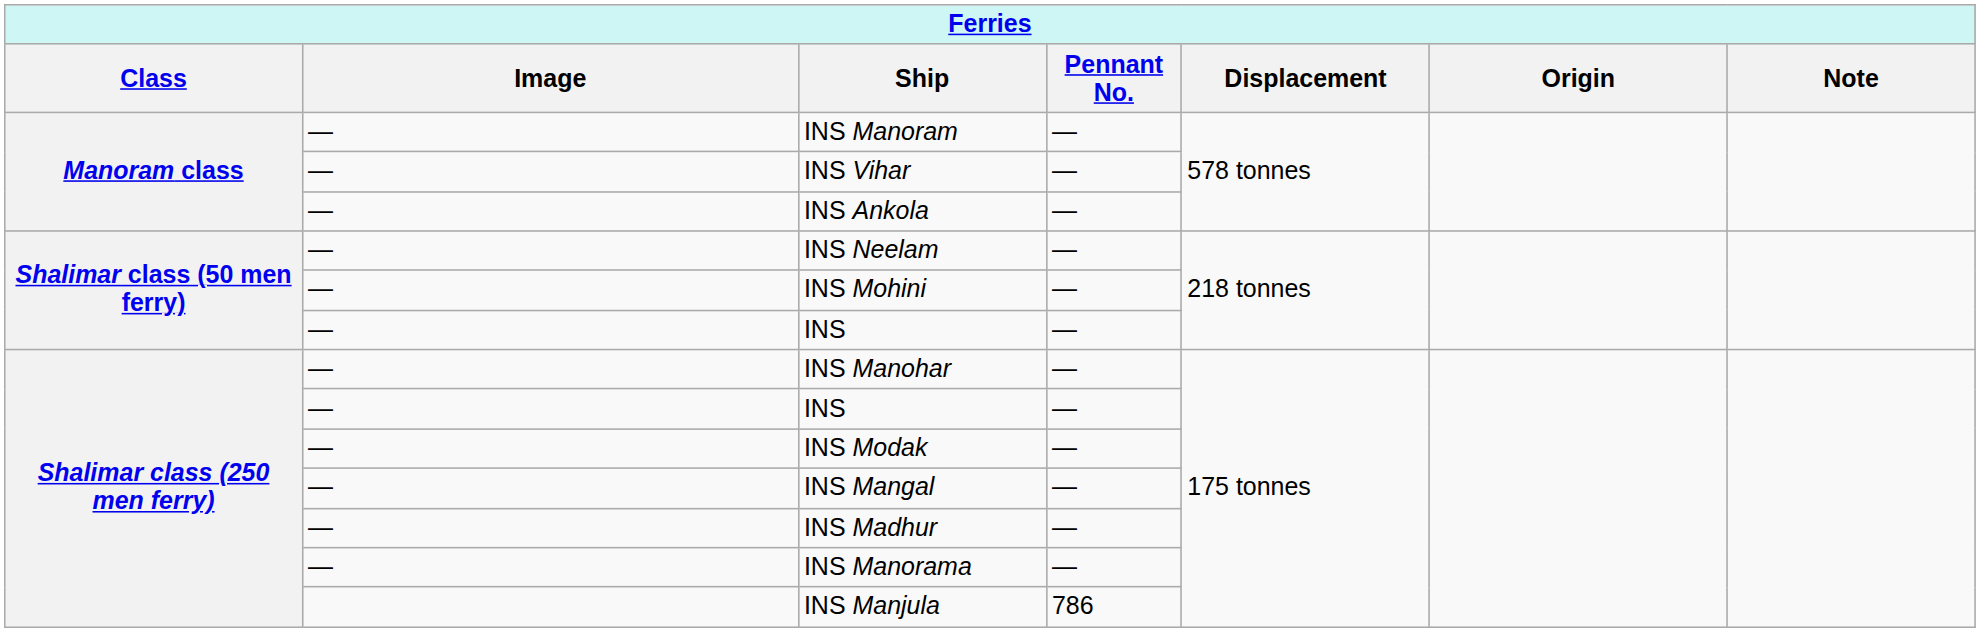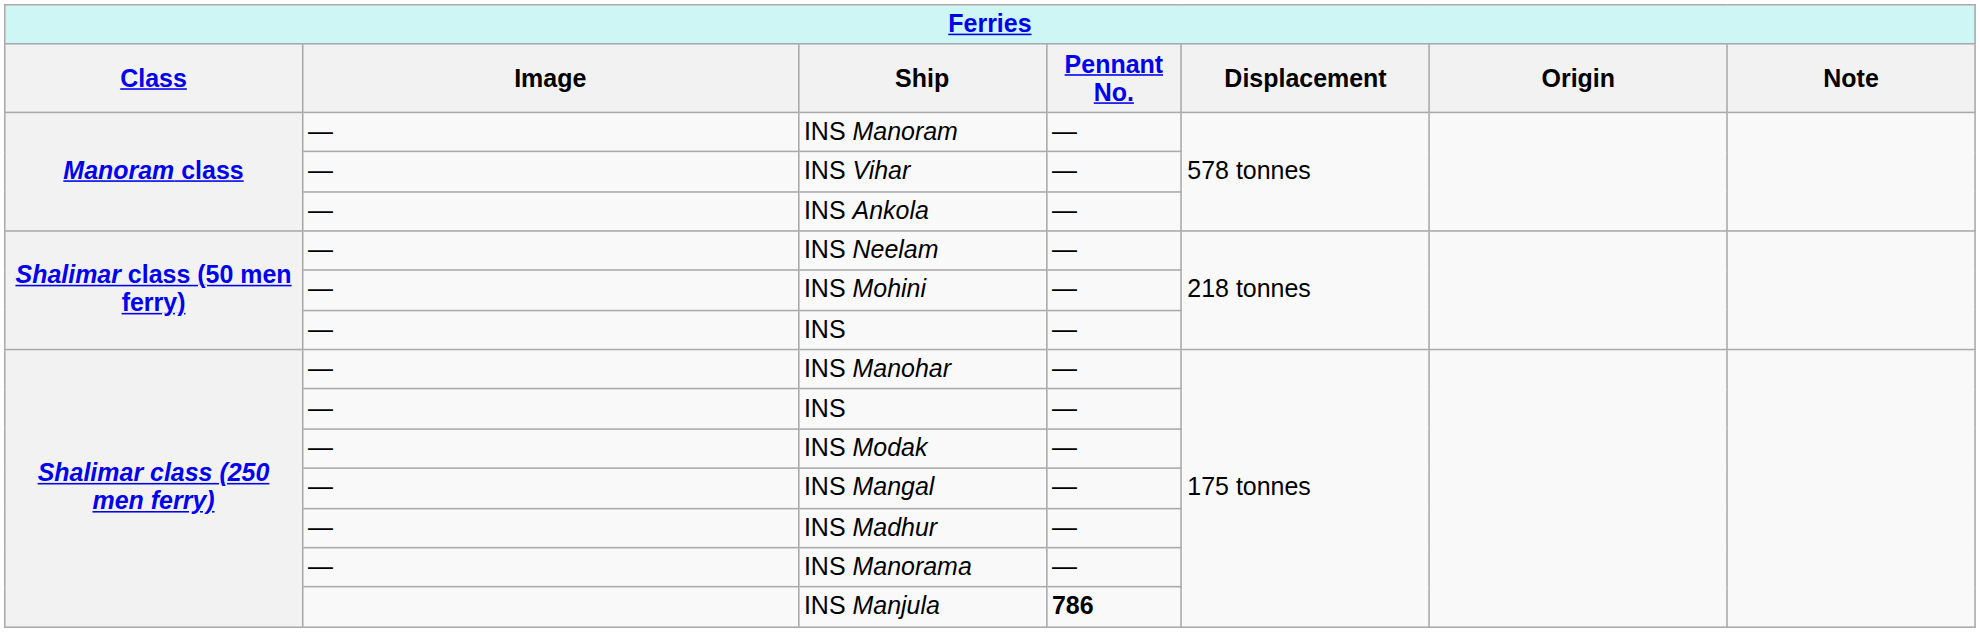(1073, 606) normal -> (1073, 606) bold
